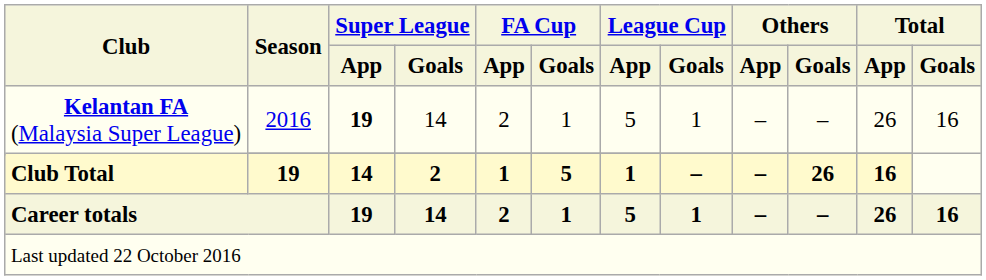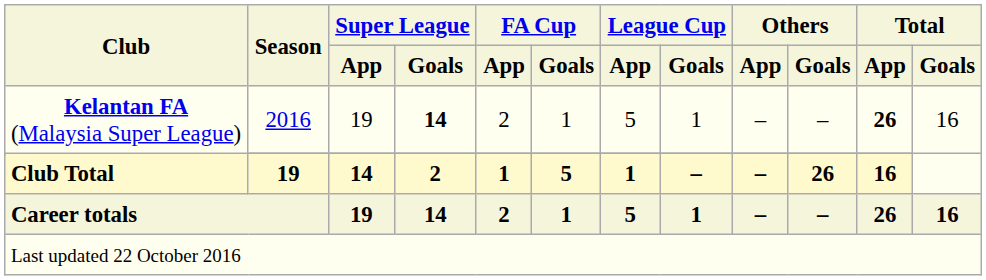(361, 119) bold -> (361, 119) normal
(435, 119) normal -> (435, 119) bold
(885, 119) normal -> (885, 119) bold
